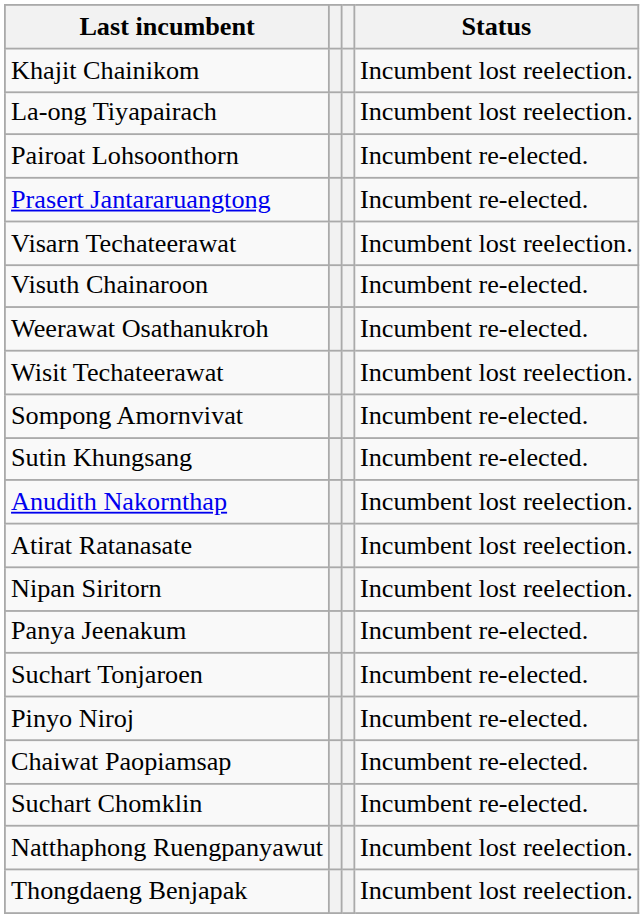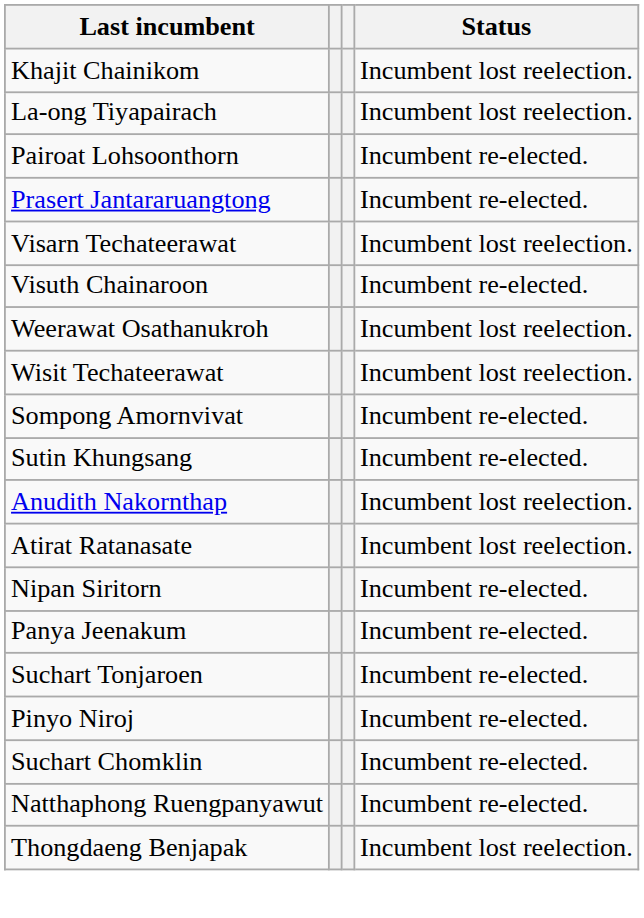(474, 329) Incumbent re-elected. -> (496, 329) Incumbent lost reelection.
(496, 588) Incumbent lost reelection. -> (474, 588) Incumbent re-elected.
- row: (121, 761)
(496, 847) Incumbent lost reelection. -> (474, 804) Incumbent re-elected.
